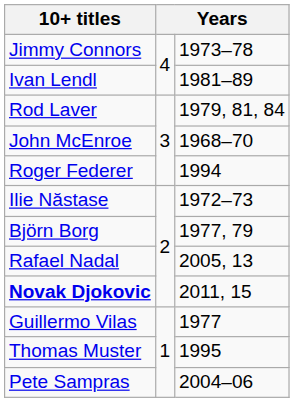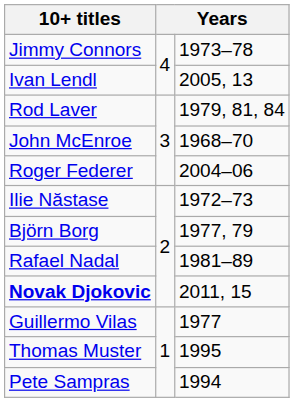(216, 80) 1981–89 -> (216, 80) 2005, 13
(200, 170) 1994 -> (216, 170) 2004–06
(216, 261) 2005, 13 -> (216, 261) 1981–89
(216, 381) 2004–06 -> (200, 381) 1994
